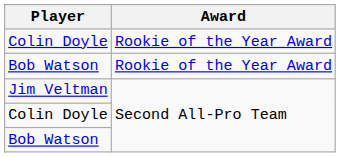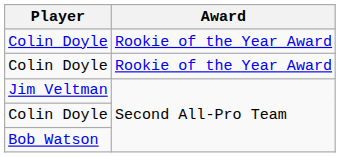(53, 66) Bob Watson -> (58, 66) Colin Doyle
